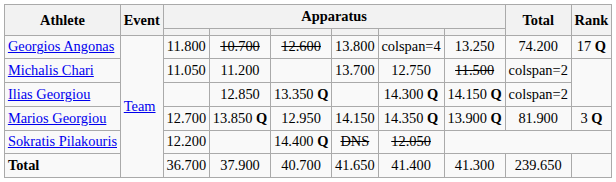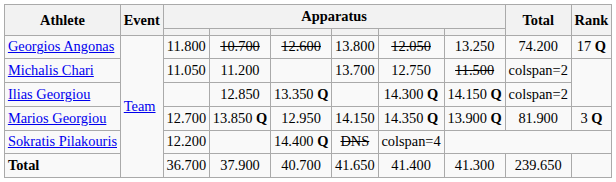(411, 46) colspan=4 -> (411, 46) 12.050
(411, 141) 12.050 -> (411, 141) colspan=4
